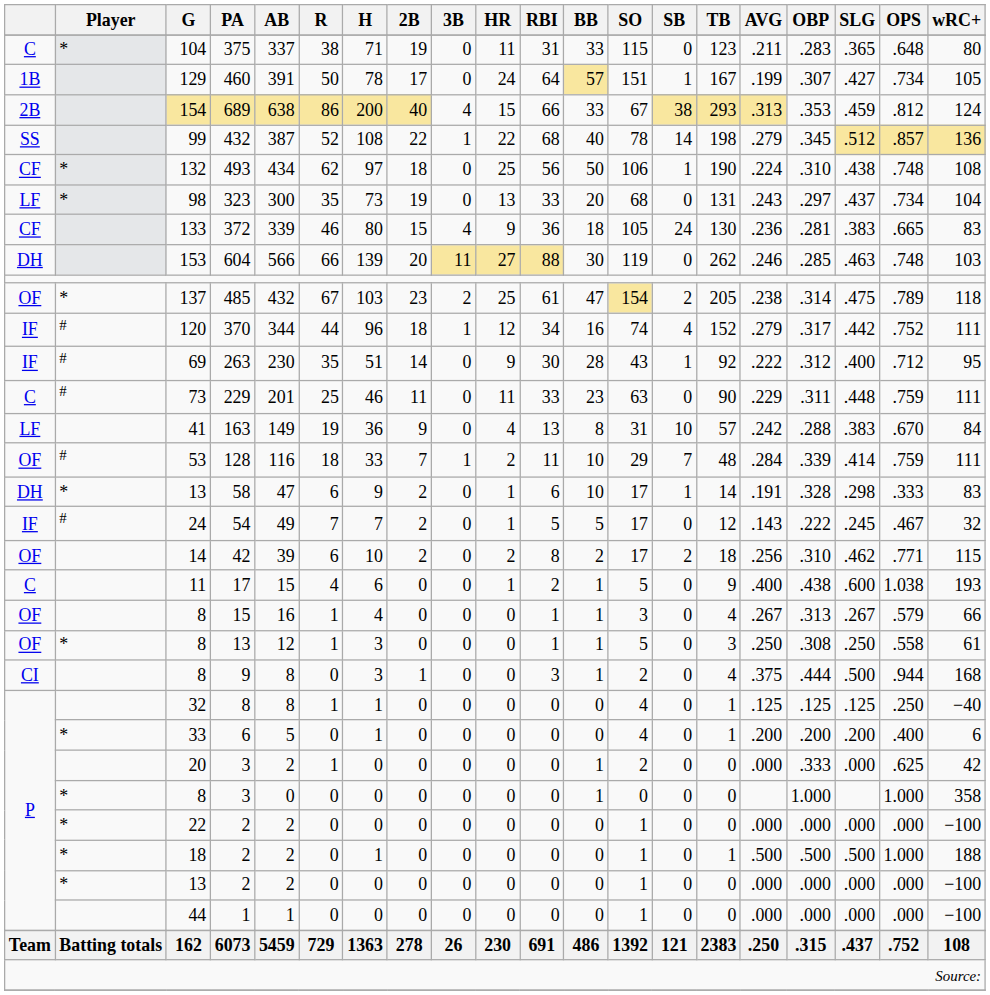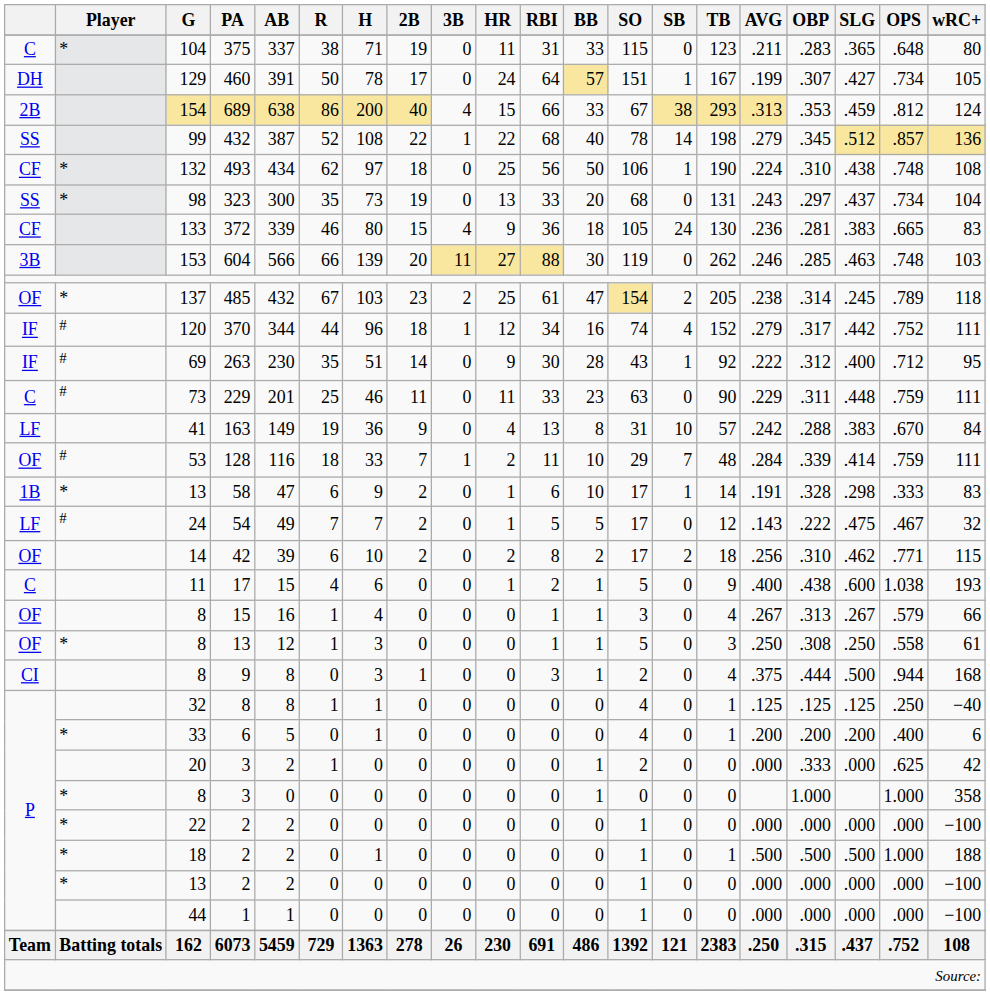(30, 79) 1B -> (30, 79) DH
(30, 199) LF -> (30, 199) SS
(30, 259) DH -> (30, 259) 3B
(859, 298) .475 -> (859, 298) .245
(30, 491) DH -> (30, 491) 1B
(30, 523) IF -> (30, 523) LF
(859, 523) .245 -> (859, 523) .475
